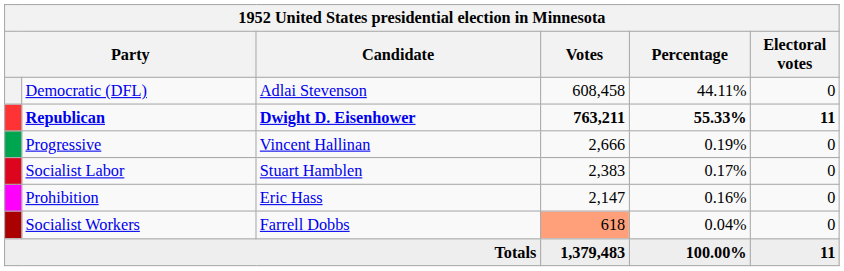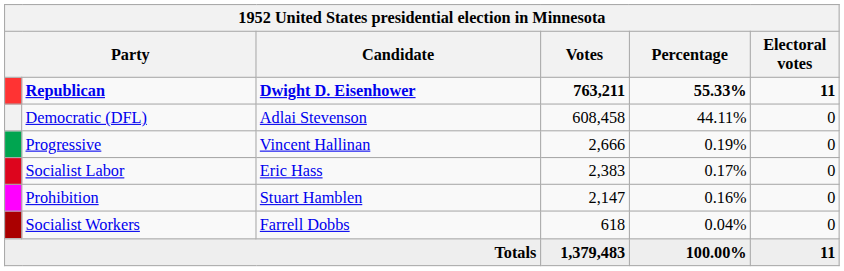rows swapped: (65, 117) <-> (86, 90)
(311, 171) Stuart Hamblen -> (291, 171) Eric Hass
(291, 198) Eric Hass -> (311, 198) Stuart Hamblen
(613, 225) lightsalmon background -> (613, 225) no background
